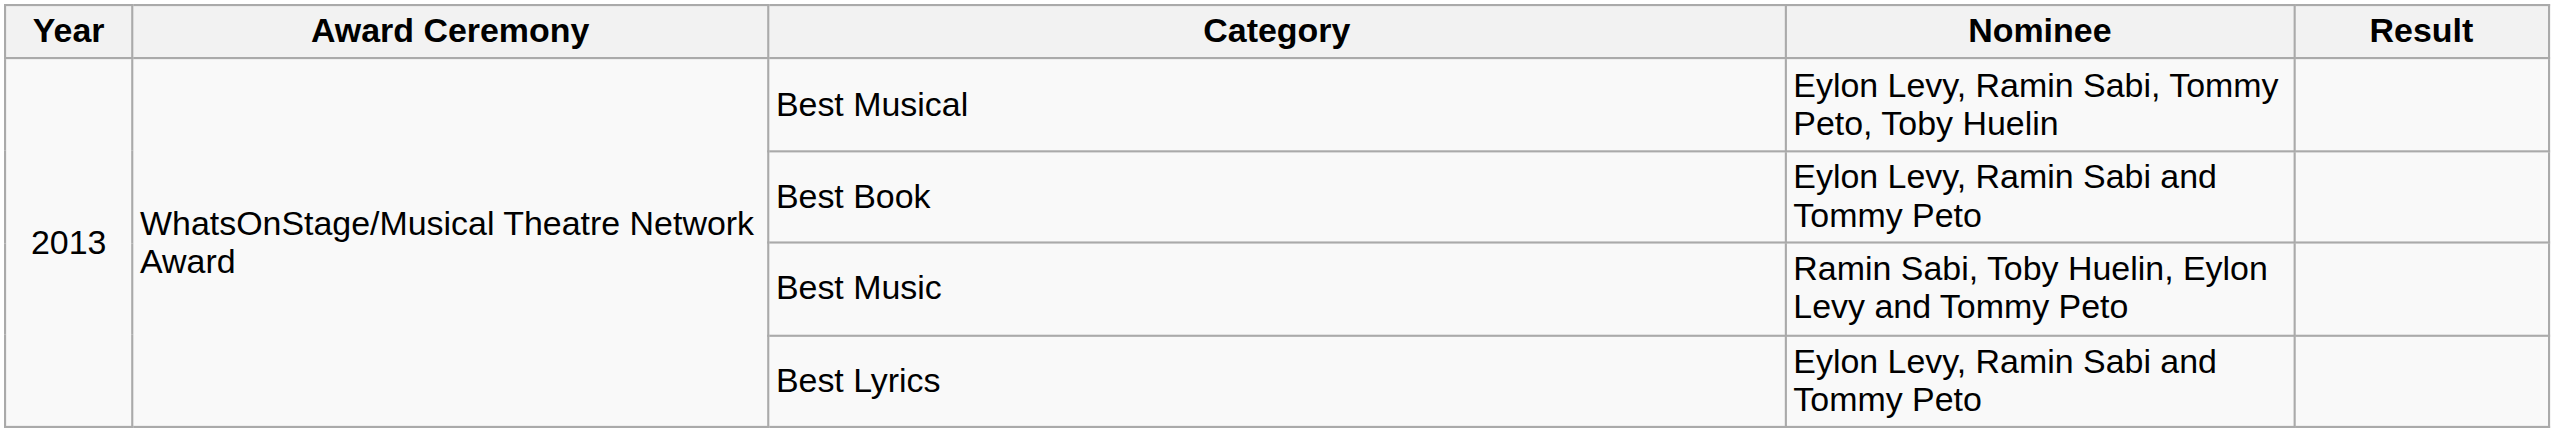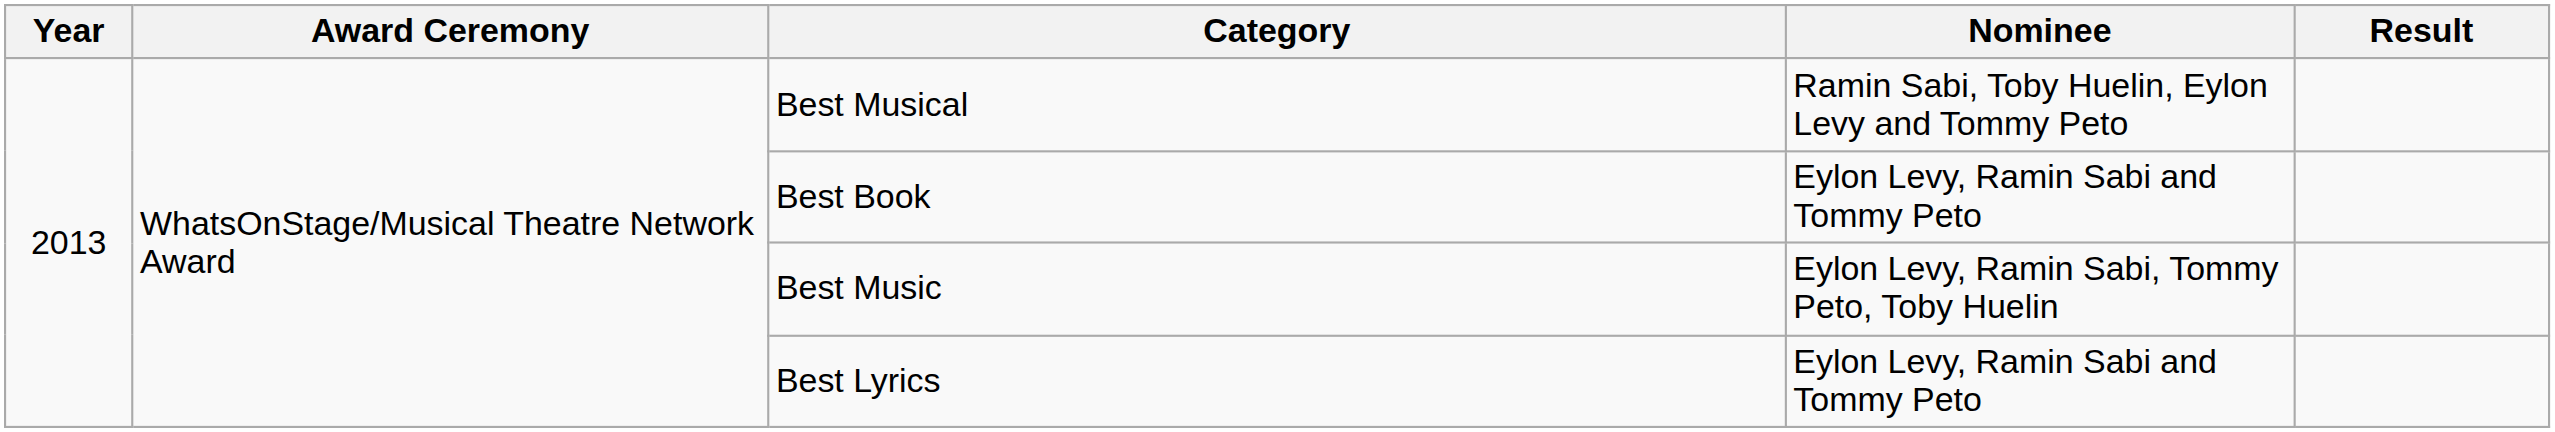(2036, 104) Eylon Levy, Ramin Sabi, Tommy Peto, Toby Huelin -> (2031, 104) Ramin Sabi, Toby Huelin, Eylon Levy and Tommy Peto
(2031, 288) Ramin Sabi, Toby Huelin, Eylon Levy and Tommy Peto -> (2036, 288) Eylon Levy, Ramin Sabi, Tommy Peto, Toby Huelin
